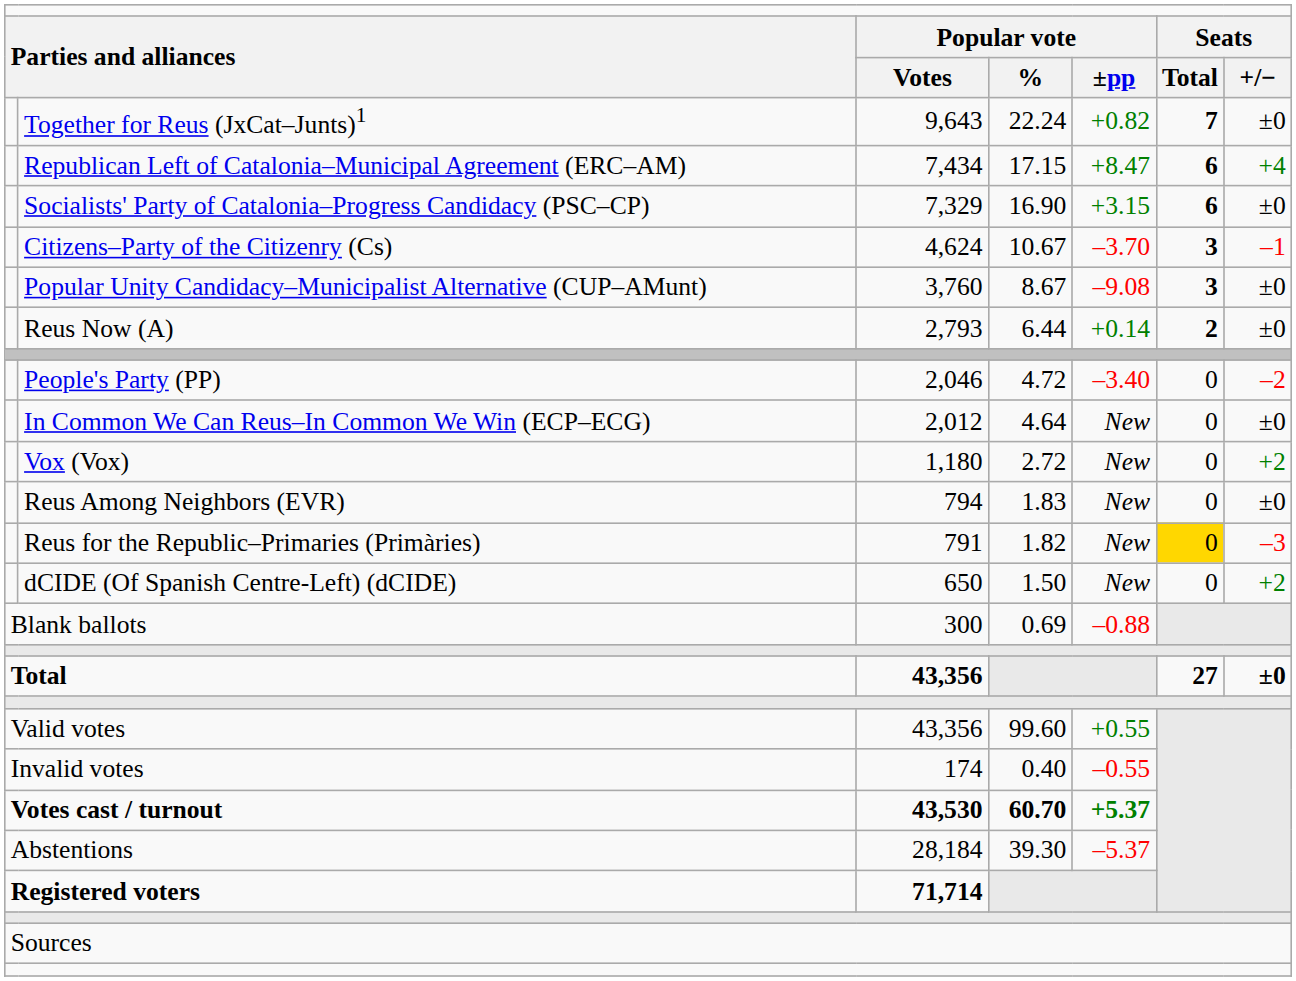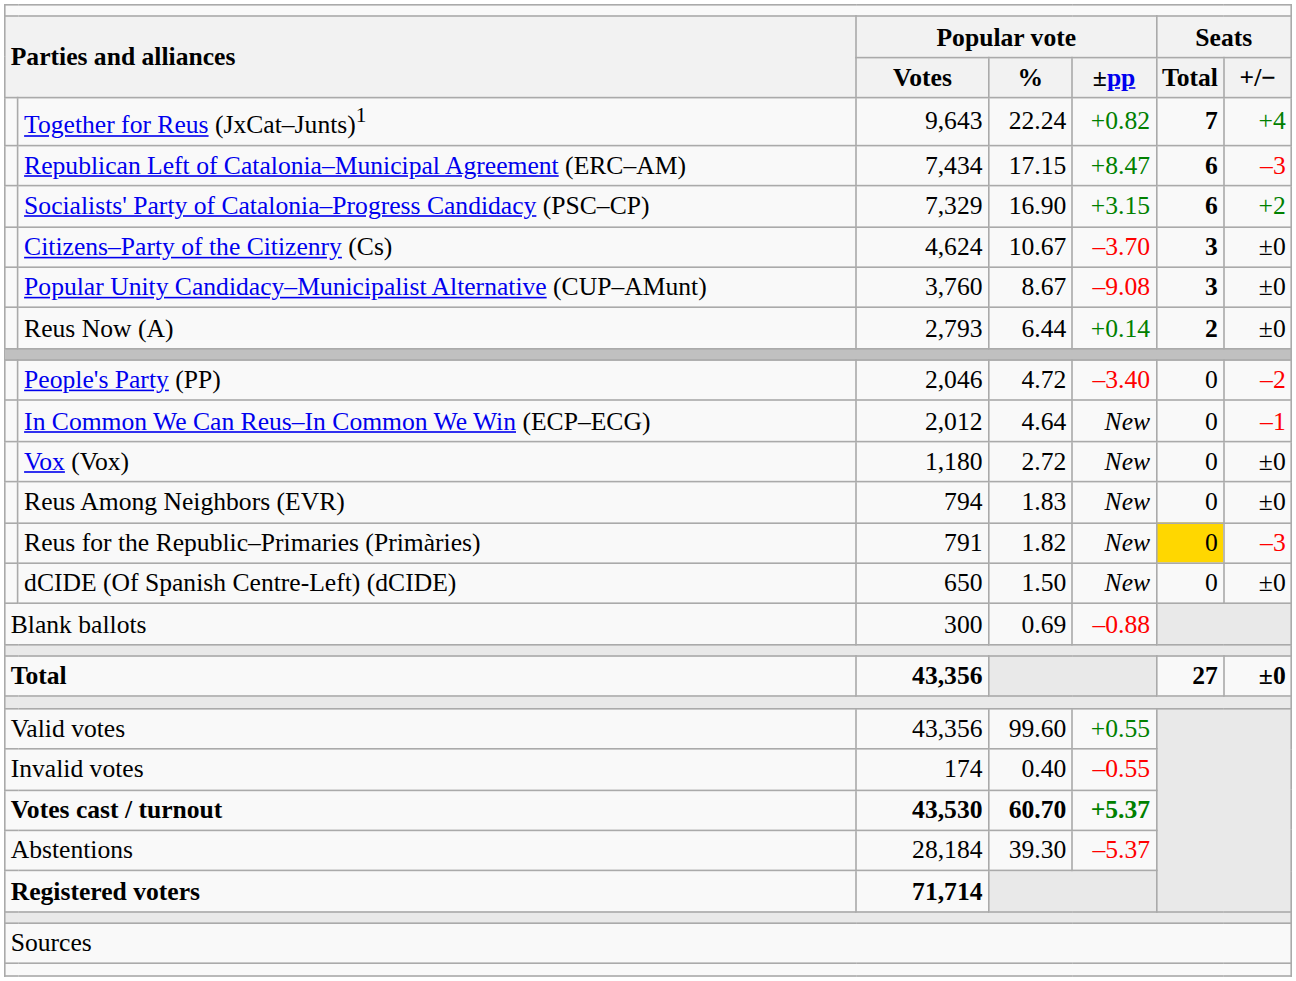(1272, 121) ±0 -> (1272, 121) +4
(1272, 165) +4 -> (1273, 165) –3
(1272, 205) ±0 -> (1272, 205) +2
(1273, 246) –1 -> (1272, 246) ±0
(1272, 420) ±0 -> (1273, 420) –1
(1272, 461) +2 -> (1272, 461) ±0
(1272, 583) +2 -> (1272, 583) ±0
